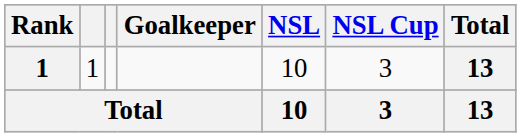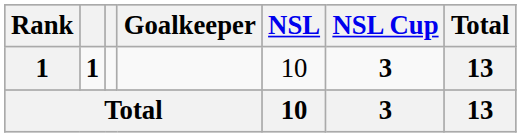(92, 68) normal -> (92, 68) bold
(385, 68) normal -> (385, 68) bold
